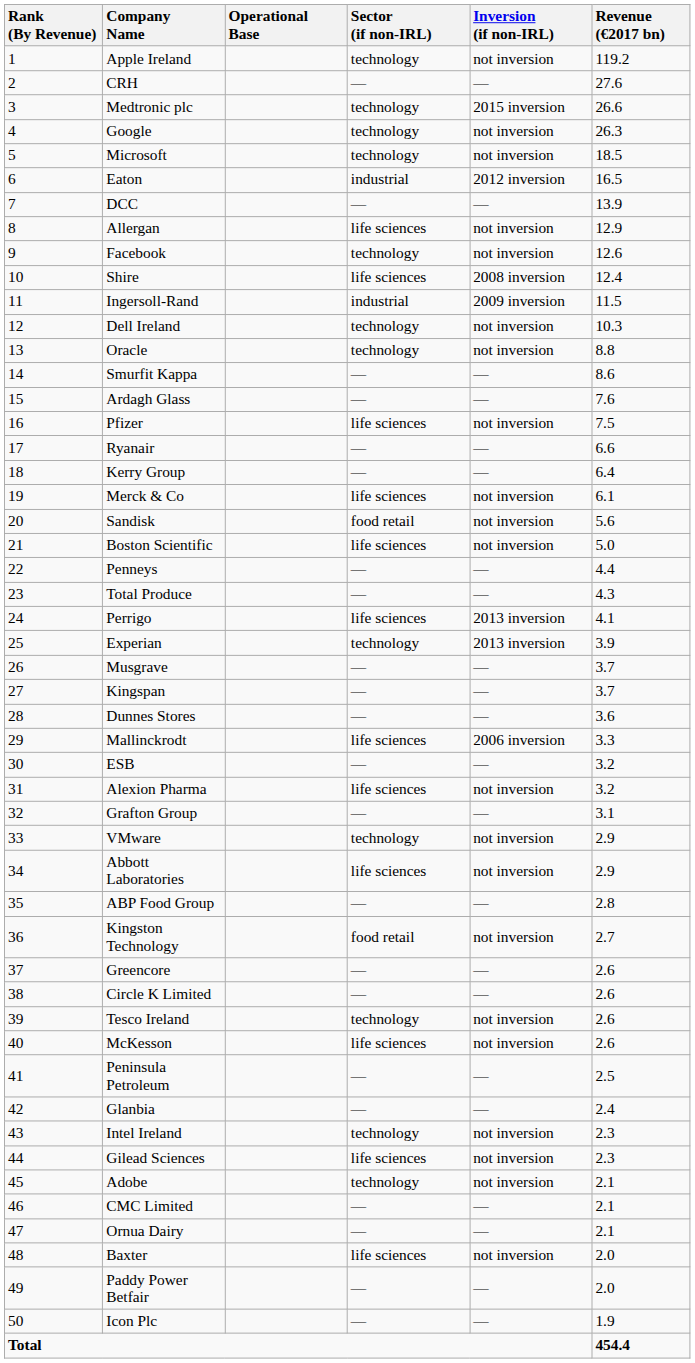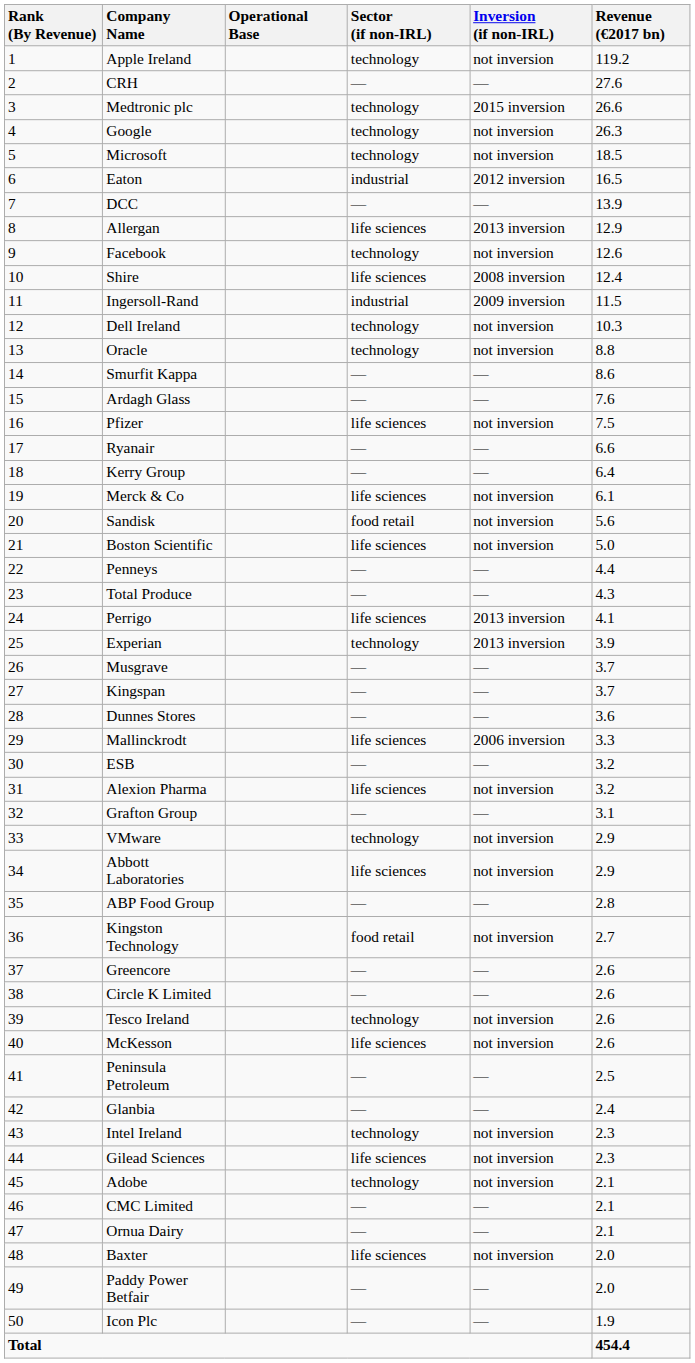(513, 228) not inversion -> (519, 228) 2013 inversion
